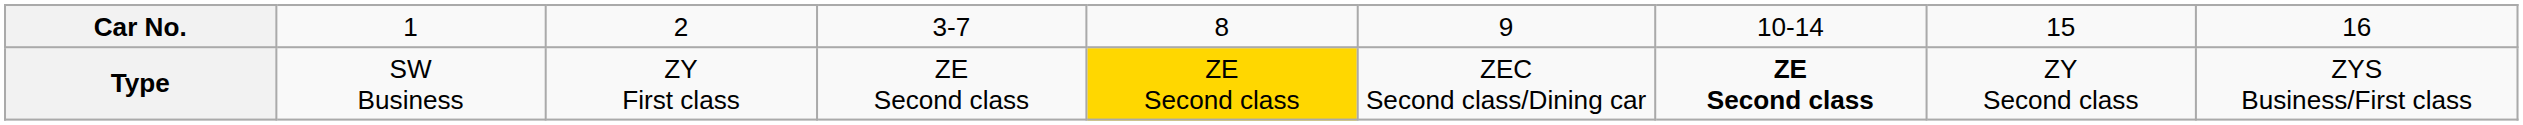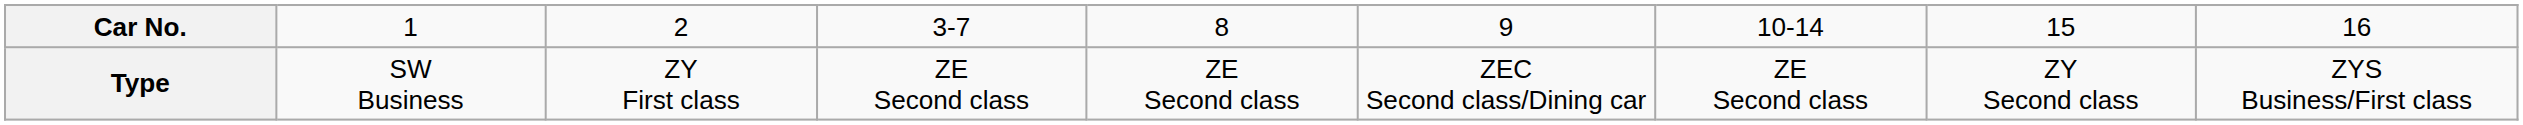(1222, 84) gold background -> (1222, 84) no background
(1790, 84) bold -> (1790, 84) normal
